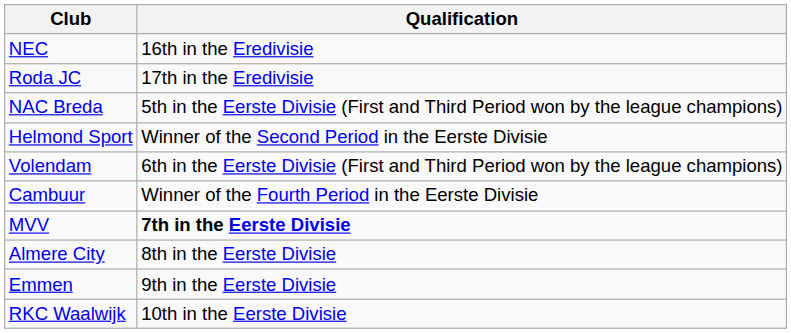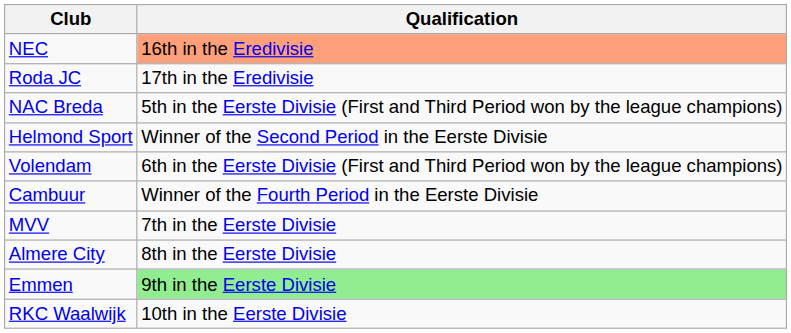(227, 48) no background -> (227, 48) lightsalmon background
(246, 225) bold -> (239, 225) normal
(239, 284) no background -> (239, 284) lightgreen background
